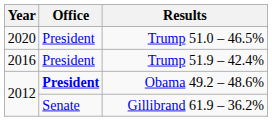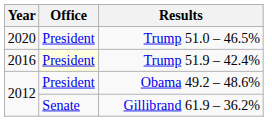(69, 60) no background -> (69, 60) lightyellow background
(71, 82) bold -> (69, 82) normal
